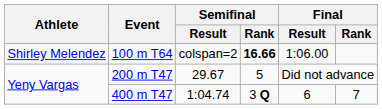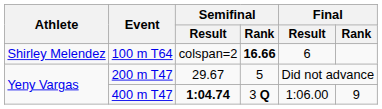(307, 54) 1:06.00 -> (307, 54) 6
(208, 95) normal -> (208, 95) bold
(307, 95) 6 -> (307, 95) 1:06.00
(356, 95) 7 -> (356, 95) 9
